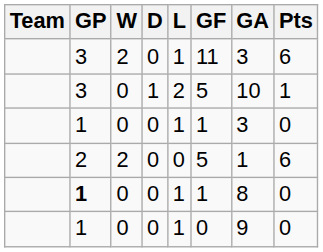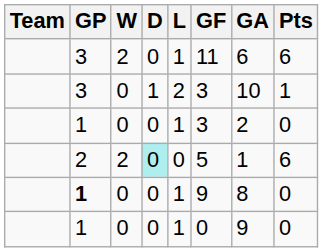(242, 56) 3 -> (242, 56) 6
(202, 90) 5 -> (202, 90) 3
(202, 125) 1 -> (202, 125) 3
(242, 125) 3 -> (242, 125) 2
(153, 159) no background -> (153, 159) paleturquoise background
(202, 194) 1 -> (202, 194) 9
